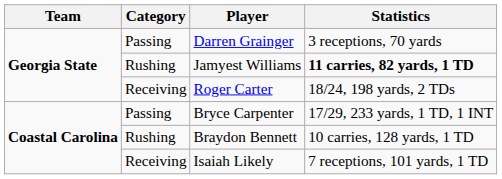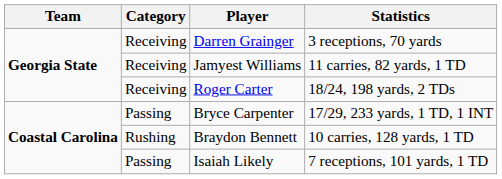(148, 40) Passing -> (156, 40) Receiving
(150, 64) Rushing -> (156, 64) Receiving
(391, 64) bold -> (387, 64) normal
(156, 161) Receiving -> (148, 161) Passing
